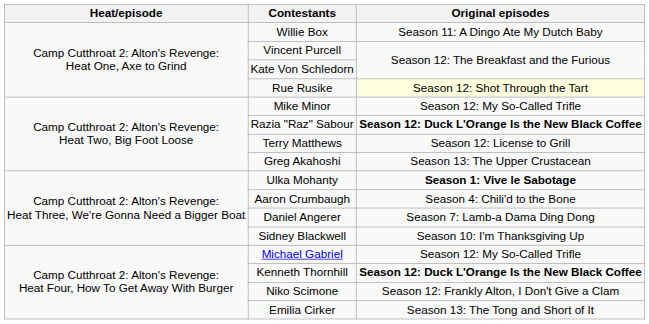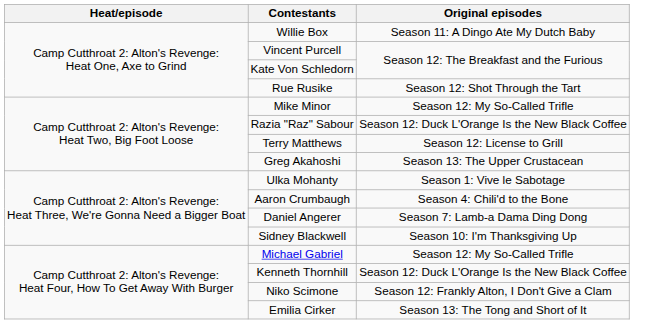(500, 87) lightyellow background -> (493, 87) no background
(500, 124) bold -> (493, 124) normal
(500, 180) bold -> (493, 180) normal
(500, 273) bold -> (493, 273) normal
